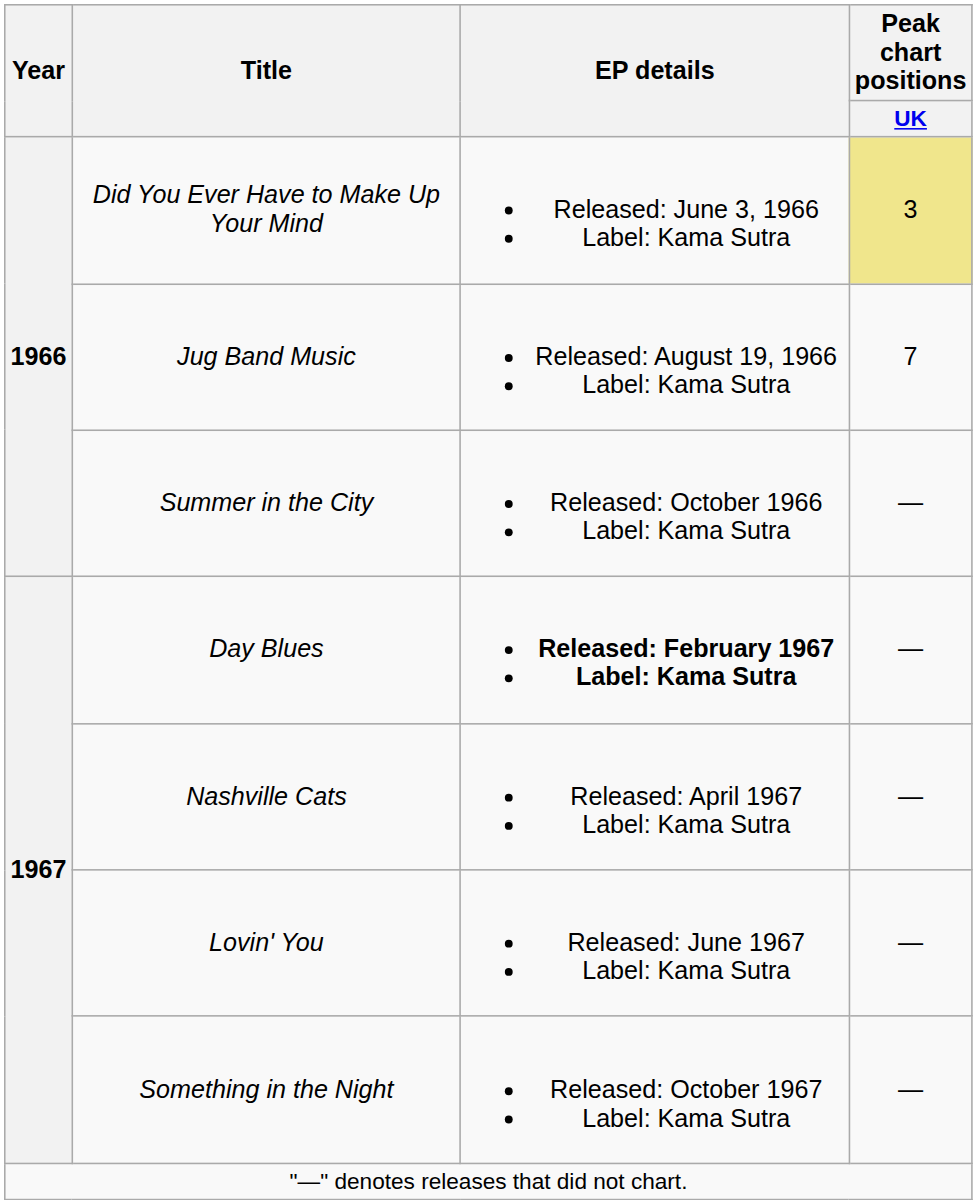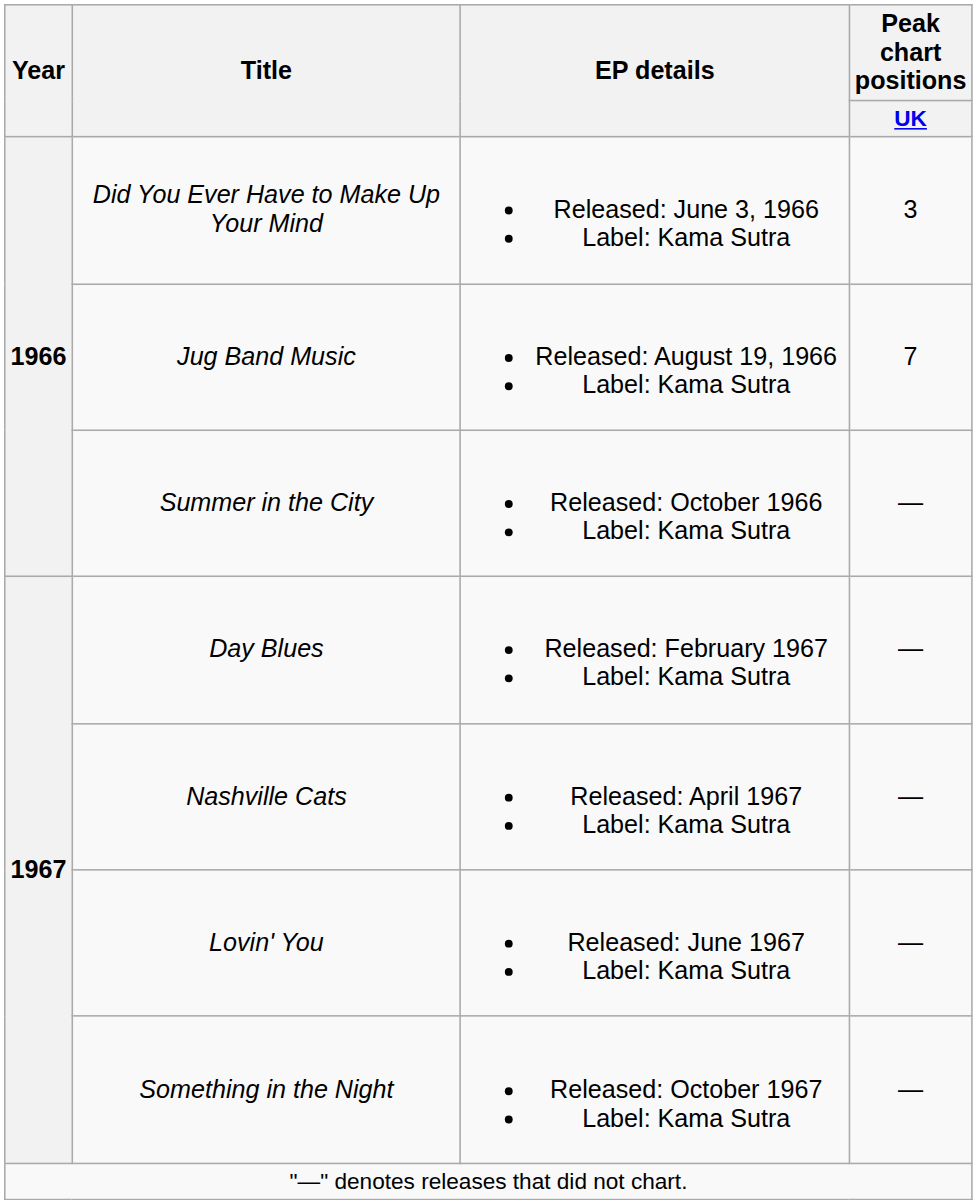(911, 209) khaki background -> (911, 209) no background
(655, 664) bold -> (655, 664) normal
